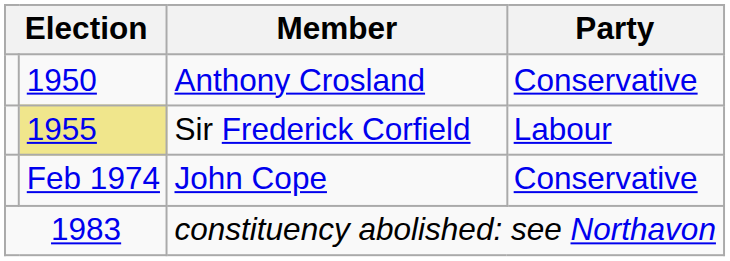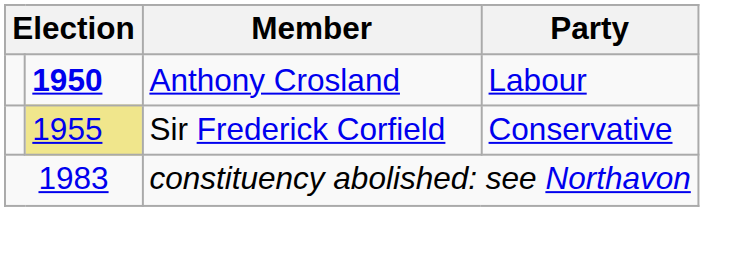(62, 79) normal -> (67, 79) bold
(606, 79) Conservative -> (538, 79) Labour
(563, 129) Labour -> (581, 129) Conservative
- row: (251, 179)
